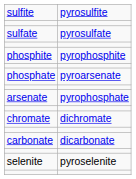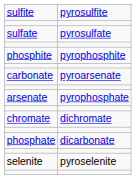(31, 76) phosphate -> (30, 76) carbonate
(30, 140) carbonate -> (31, 140) phosphate
